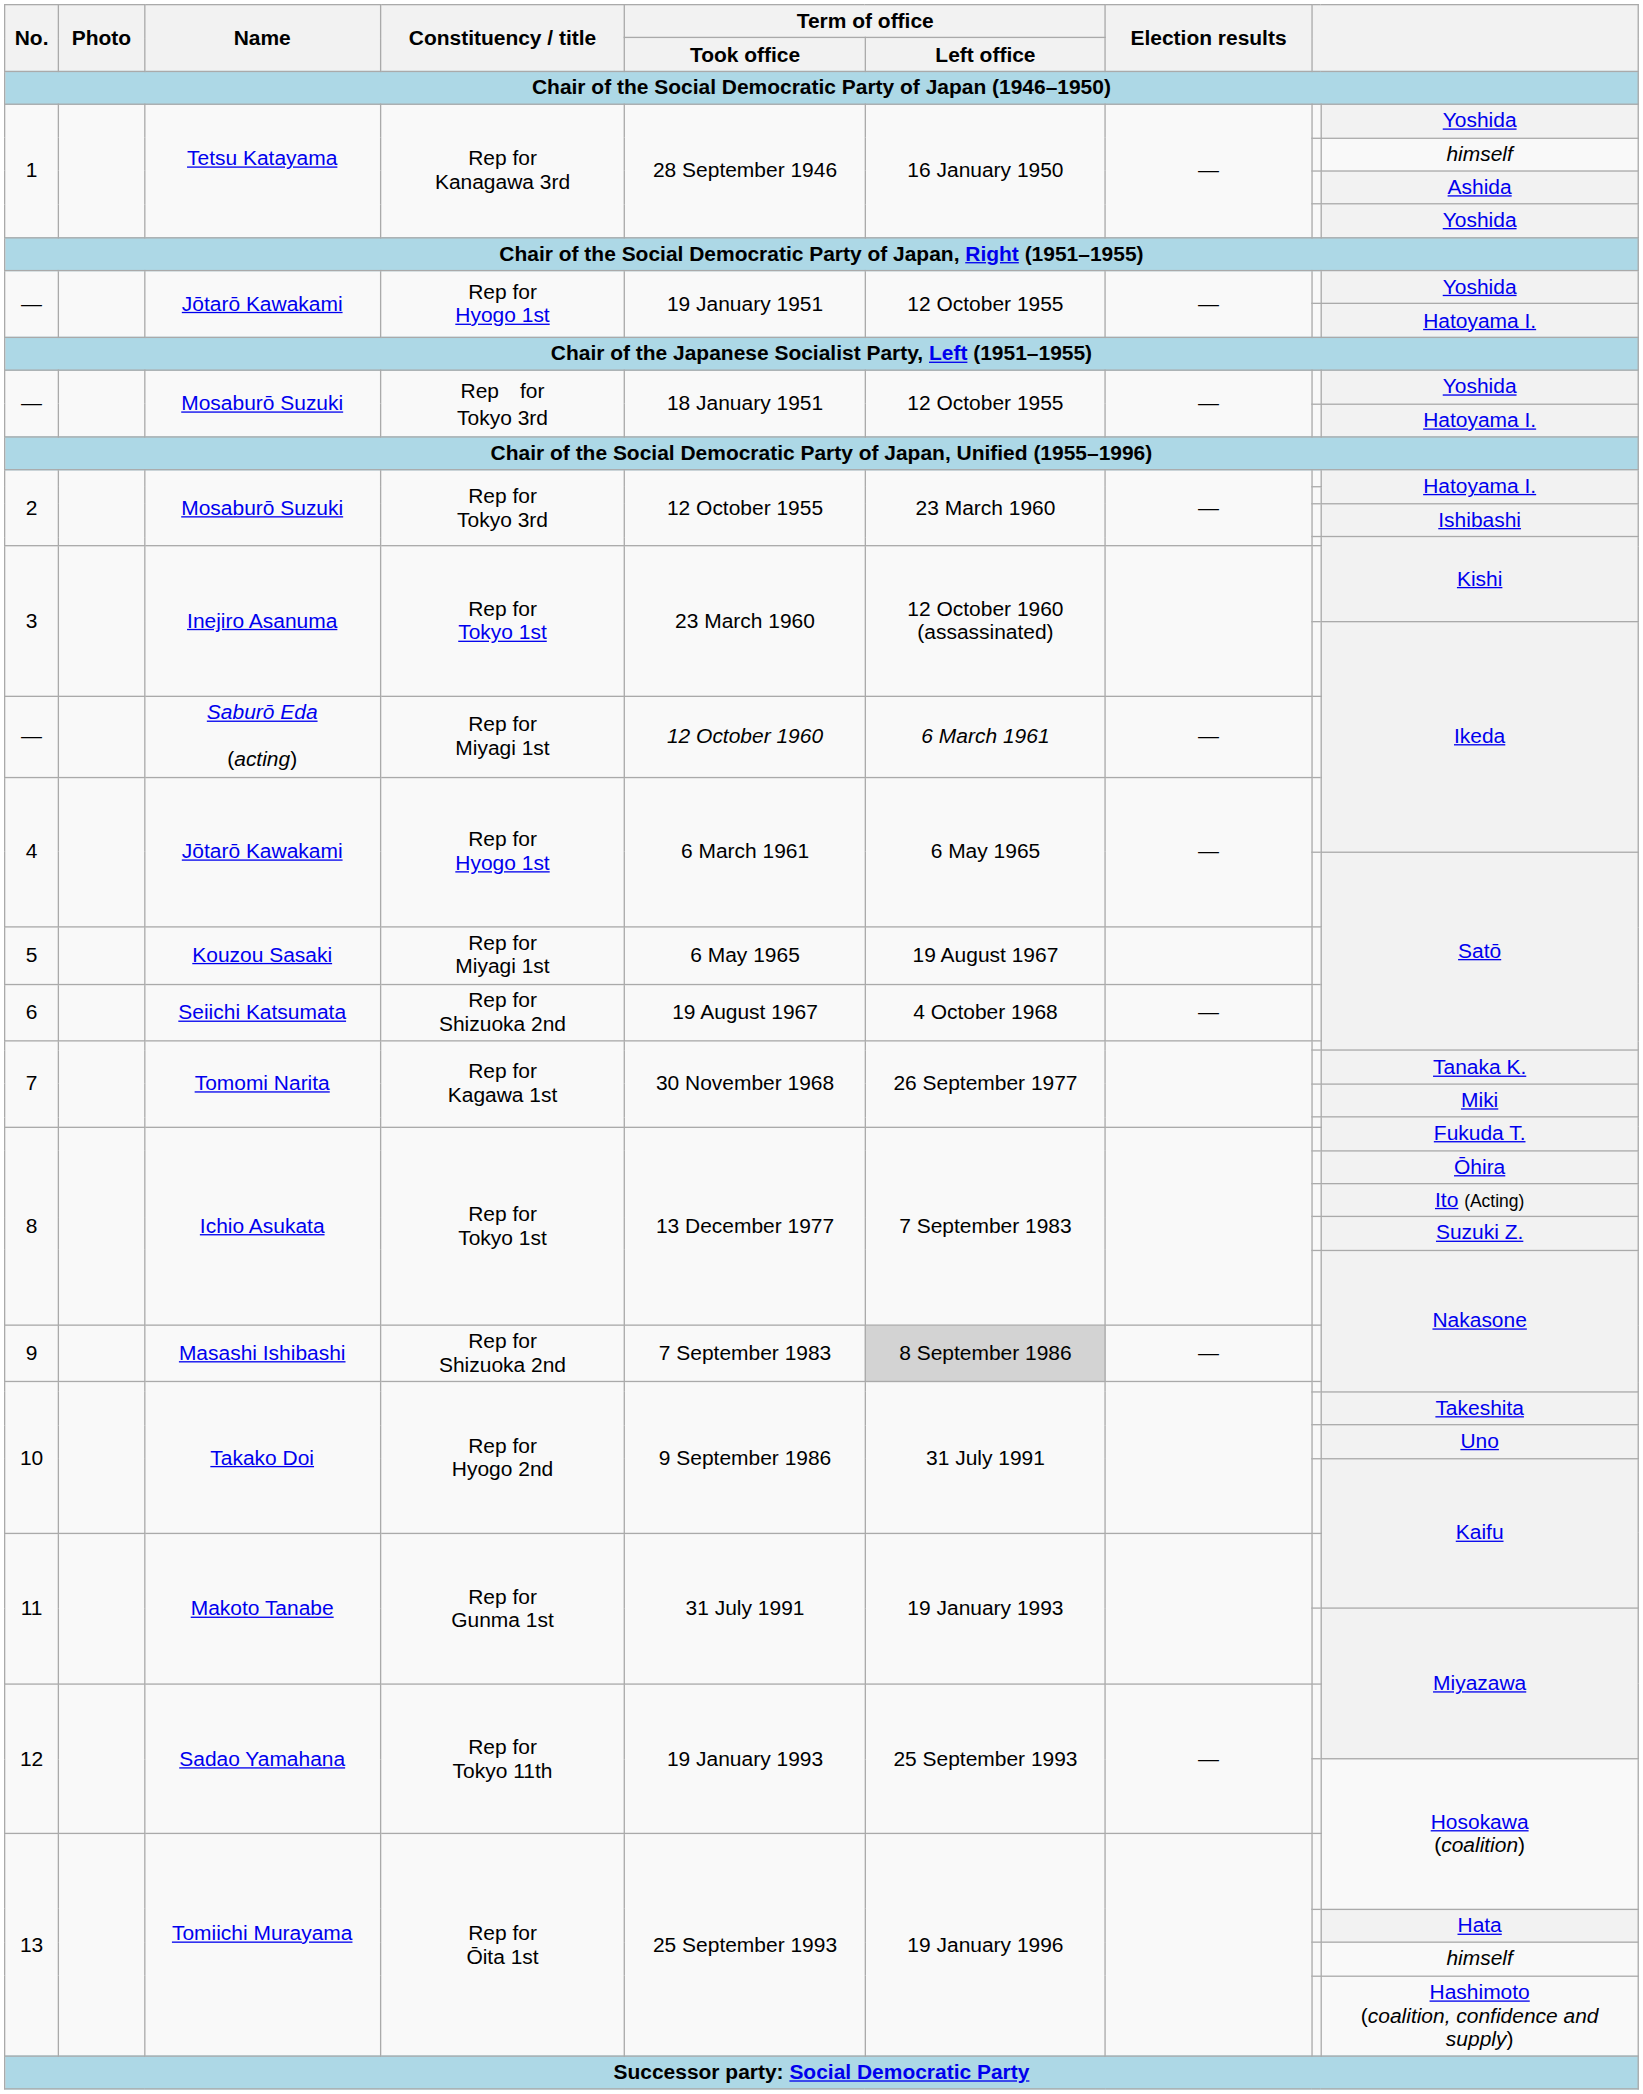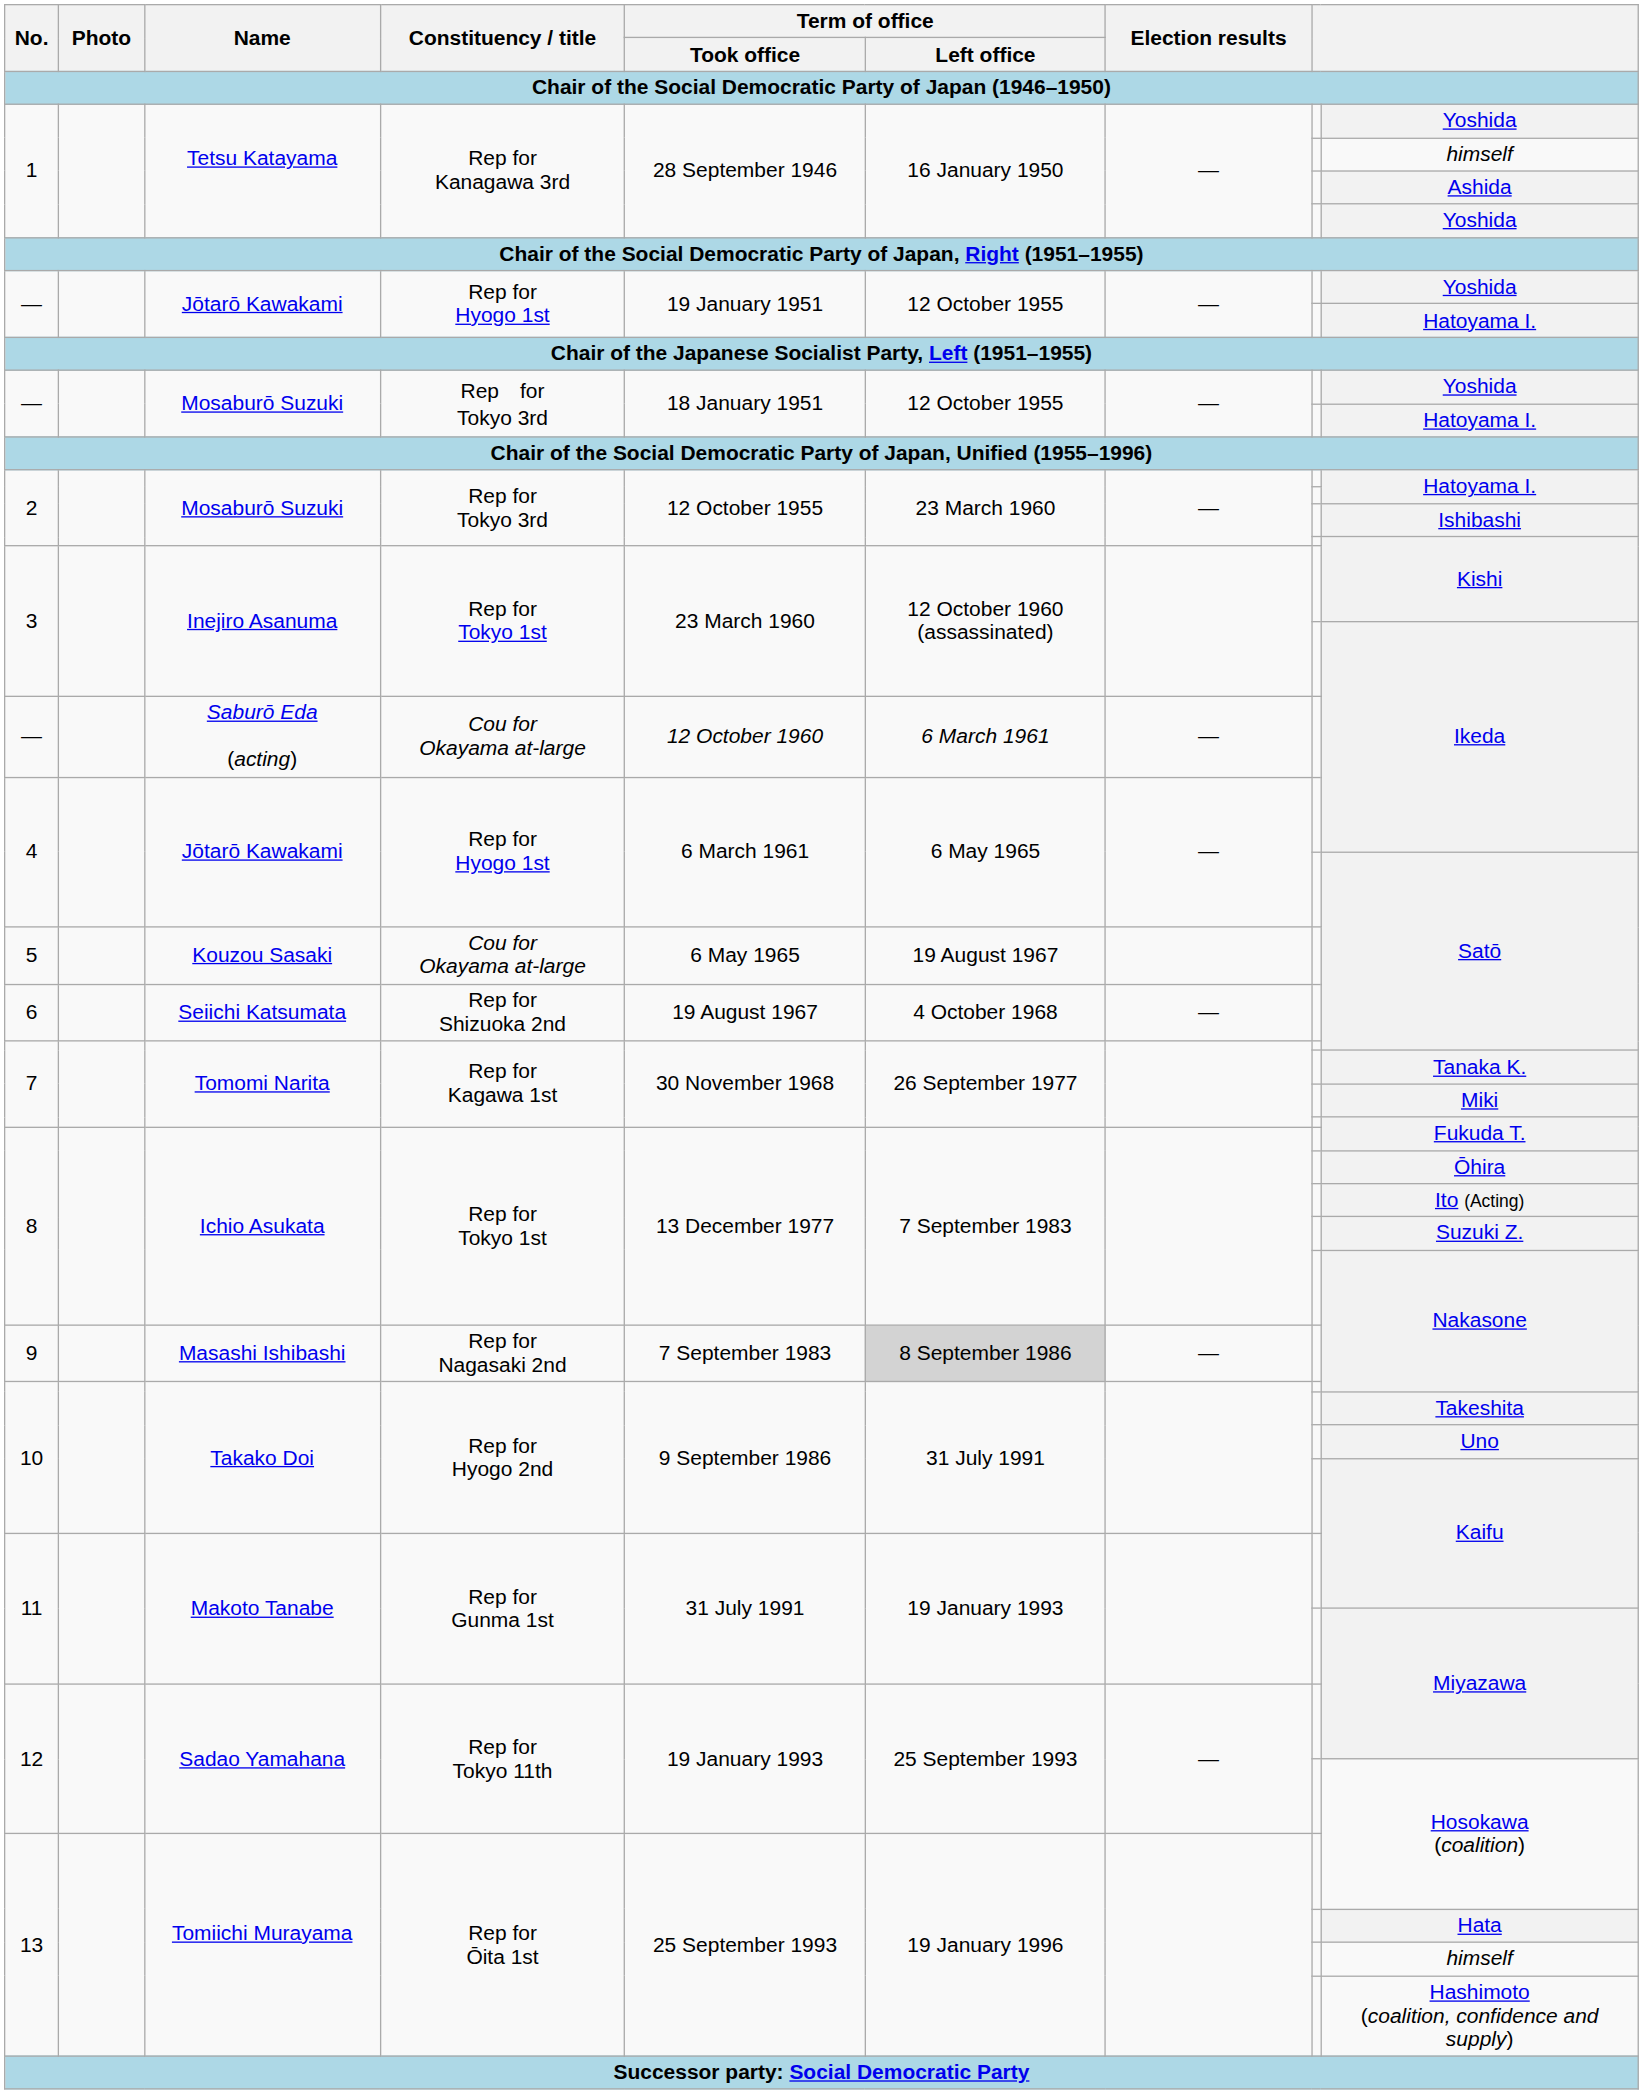(502, 736) Rep for Miyagi 1st -> (503, 736) Cou for Okayama at-large
(502, 955) Rep for Miyagi 1st -> (503, 955) Cou for Okayama at-large
(502, 1353) Rep for Shizuoka 2nd -> (502, 1353) Rep for Nagasaki 2nd
